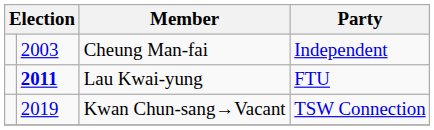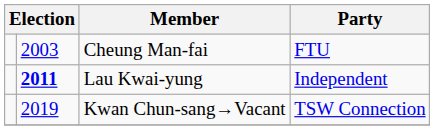(341, 49) Independent -> (312, 49) FTU
(312, 79) FTU -> (341, 79) Independent
